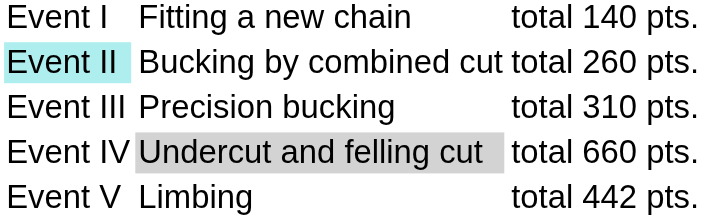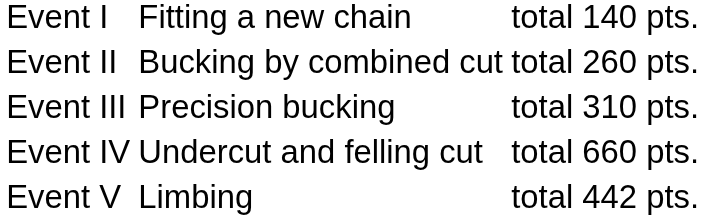(62, 62) paleturquoise background -> (62, 62) no background
(311, 152) lightgrey background -> (311, 152) no background
